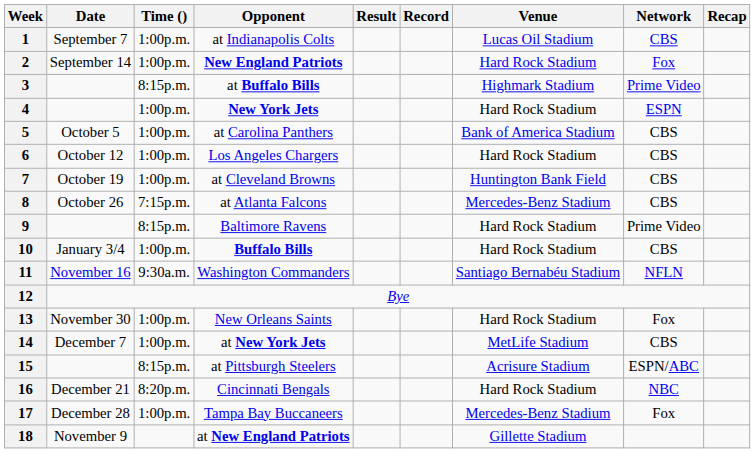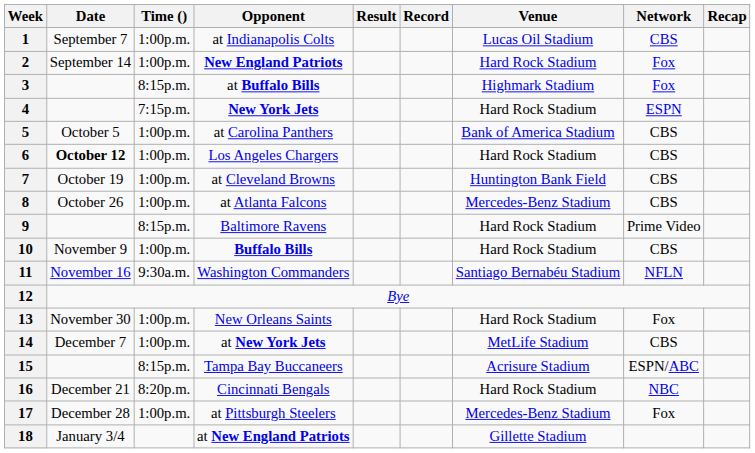(664, 86) Prime Video -> (664, 86) Fox
(164, 109) 1:00p.m. -> (164, 109) 7:15p.m.
(90, 156) normal -> (90, 156) bold
(164, 202) 7:15p.m. -> (164, 202) 1:00p.m.
(90, 249) January 3/4 -> (90, 249) November 9
(273, 366) at Pittsburgh Steelers -> (273, 366) Tampa Bay Buccaneers
(273, 413) Tampa Bay Buccaneers -> (273, 413) at Pittsburgh Steelers
(90, 436) November 9 -> (90, 436) January 3/4
